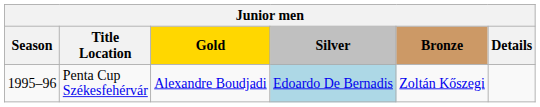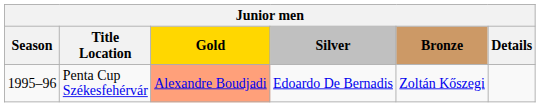(210, 83) no background -> (210, 83) lightsalmon background
(333, 83) lightblue background -> (333, 83) no background
